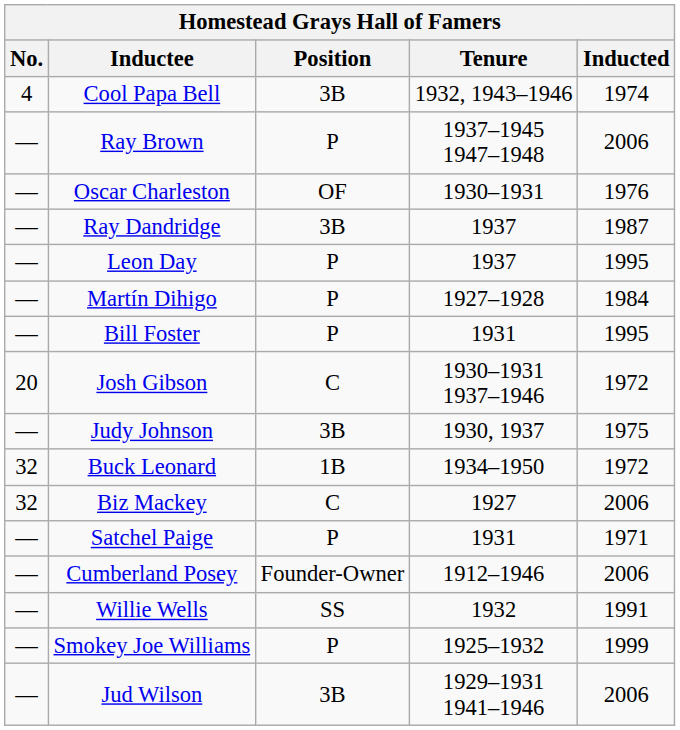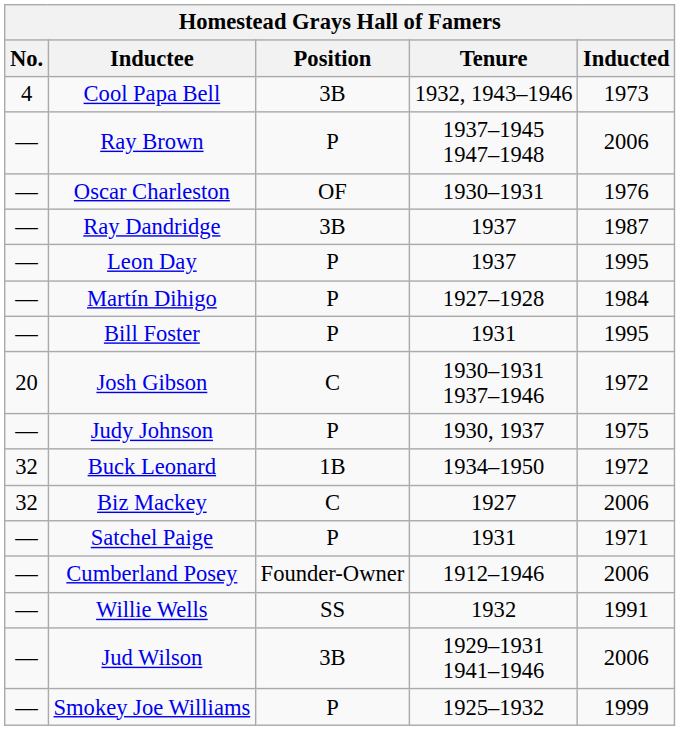(626, 93) 1974 -> (626, 93) 1973
(332, 430) 3B -> (332, 430) P
rows swapped: (152, 645) <-> (152, 694)
